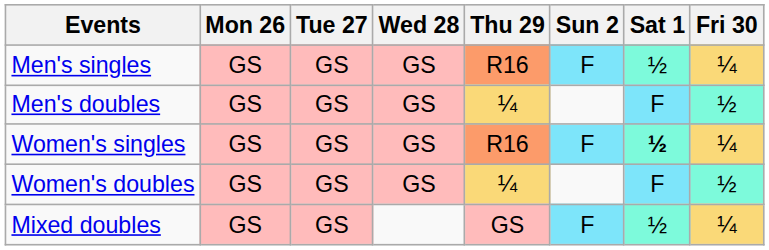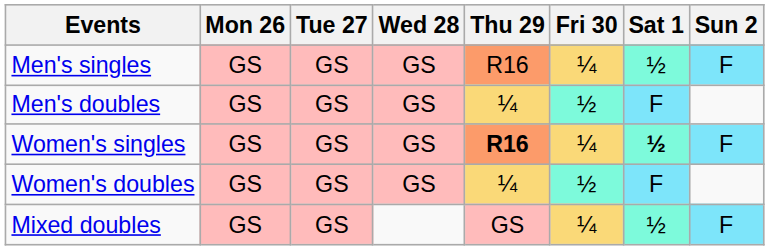columns swapped: (727, 25) <-> (587, 25)
(507, 144) normal -> (507, 144) bold
